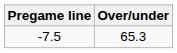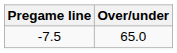(133, 36) 65.3 -> (133, 36) 65.0
